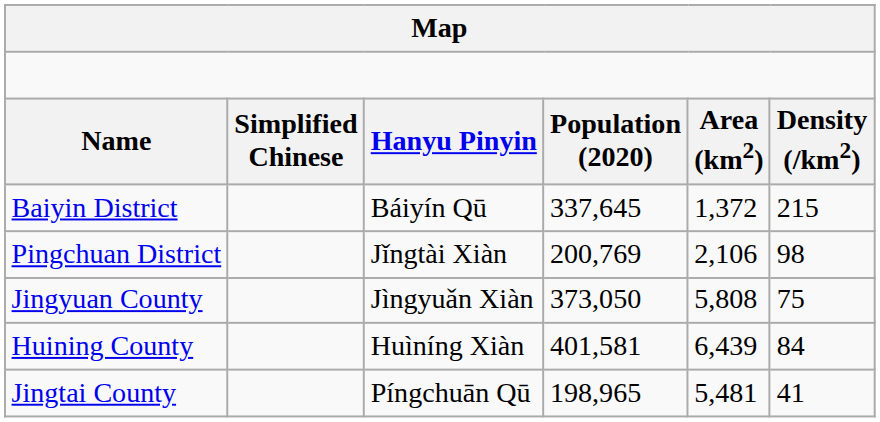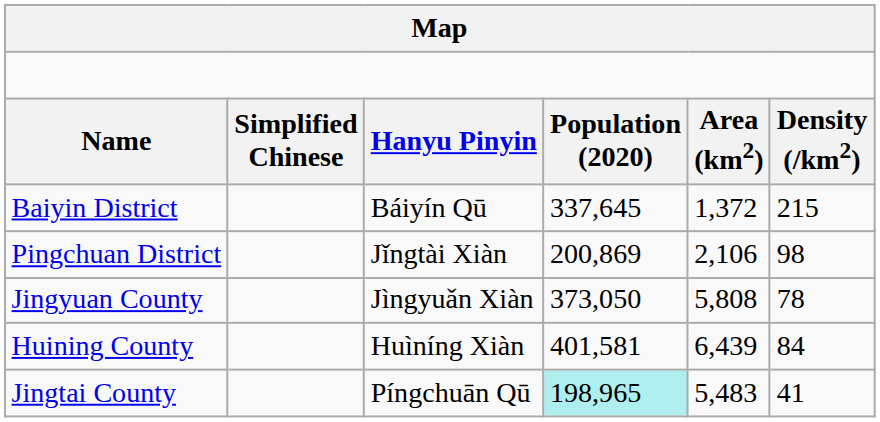(596, 253) 200,769 -> (596, 253) 200,869
(791, 300) 75 -> (791, 300) 78
(596, 392) no background -> (596, 392) paleturquoise background
(726, 392) 5,481 -> (726, 392) 5,483
